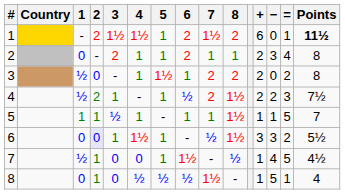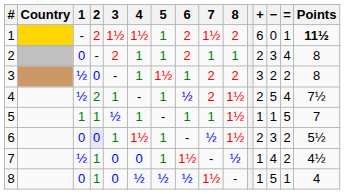(260, 76) 2 -> (260, 76) 3
(273, 76) 0 -> (273, 76) 2
(273, 96) 2 -> (273, 96) 5
(287, 96) 3 -> (287, 96) 4
(260, 138) 3 -> (260, 138) 2
(287, 158) 5 -> (287, 158) 2
